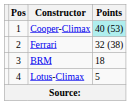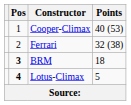(109, 28) paleturquoise background -> (109, 28) no background
(18, 60) normal -> (18, 60) bold
(18, 76) normal -> (18, 76) bold
